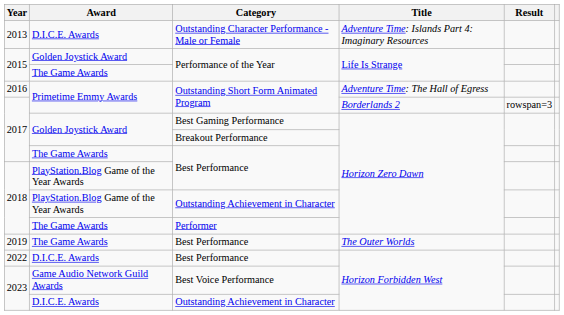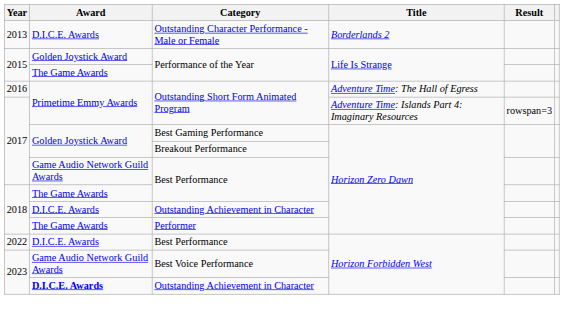(407, 34) Adventure Time: Islands Part 4: Imaginary Resources -> (360, 34) Borderlands 2
(371, 105) Borderlands 2 -> (397, 111) Adventure Time: Islands Part 4: Imaginary Resources
(70, 154) The Game Awards -> (90, 171) Game Audio Network Guild Awards
(93, 176) PlayStation.Blog Game of the Year Awards -> (70, 193) The Game Awards
(93, 203) PlayStation.Blog Game of the Year Awards -> (65, 209) D.I.C.E. Awards
- row: (17, 242)
(65, 302) normal -> (67, 286) bold
